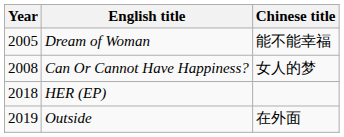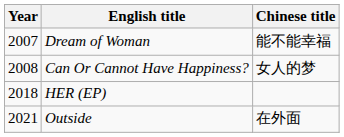(23, 41) 2005 -> (23, 41) 2007
(23, 118) 2019 -> (23, 118) 2021
